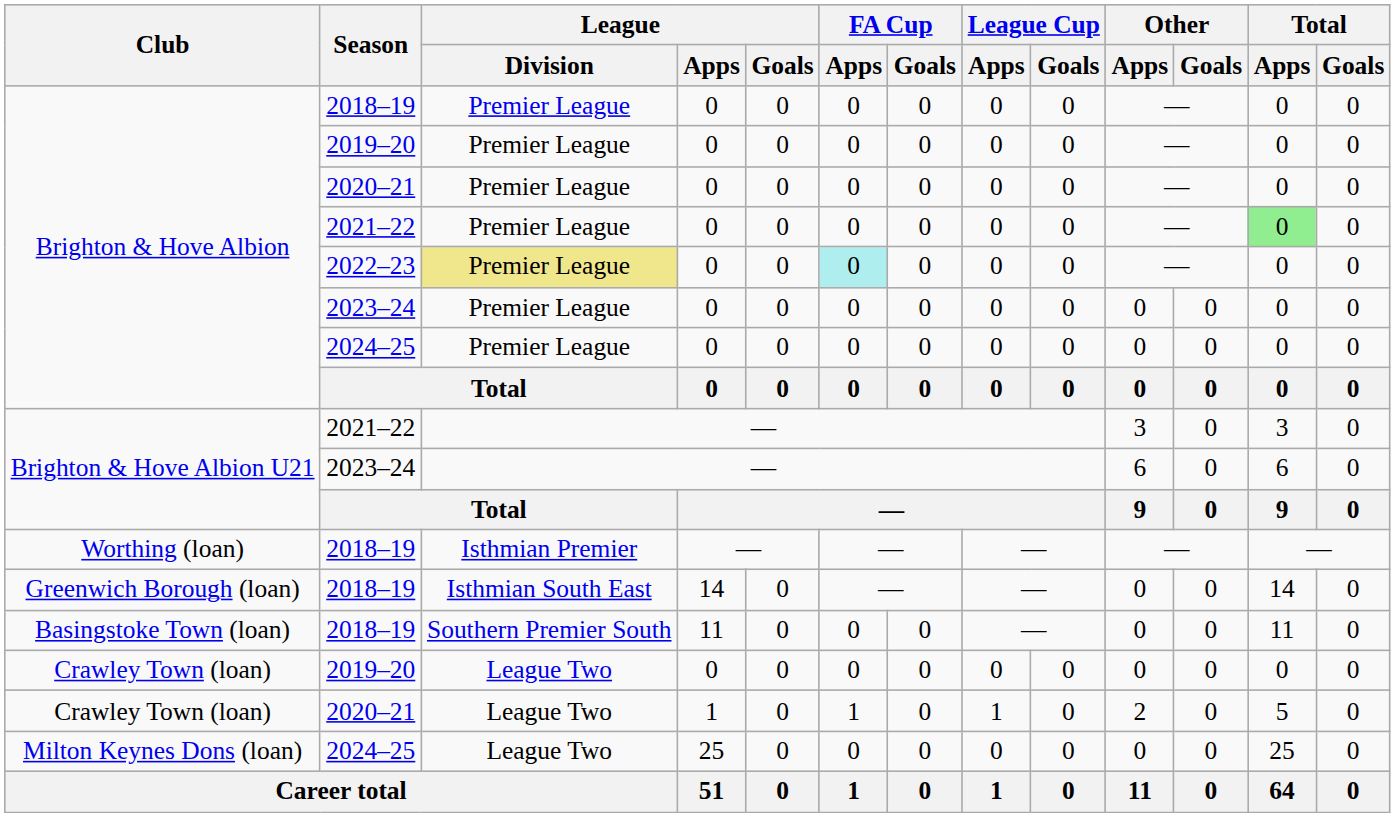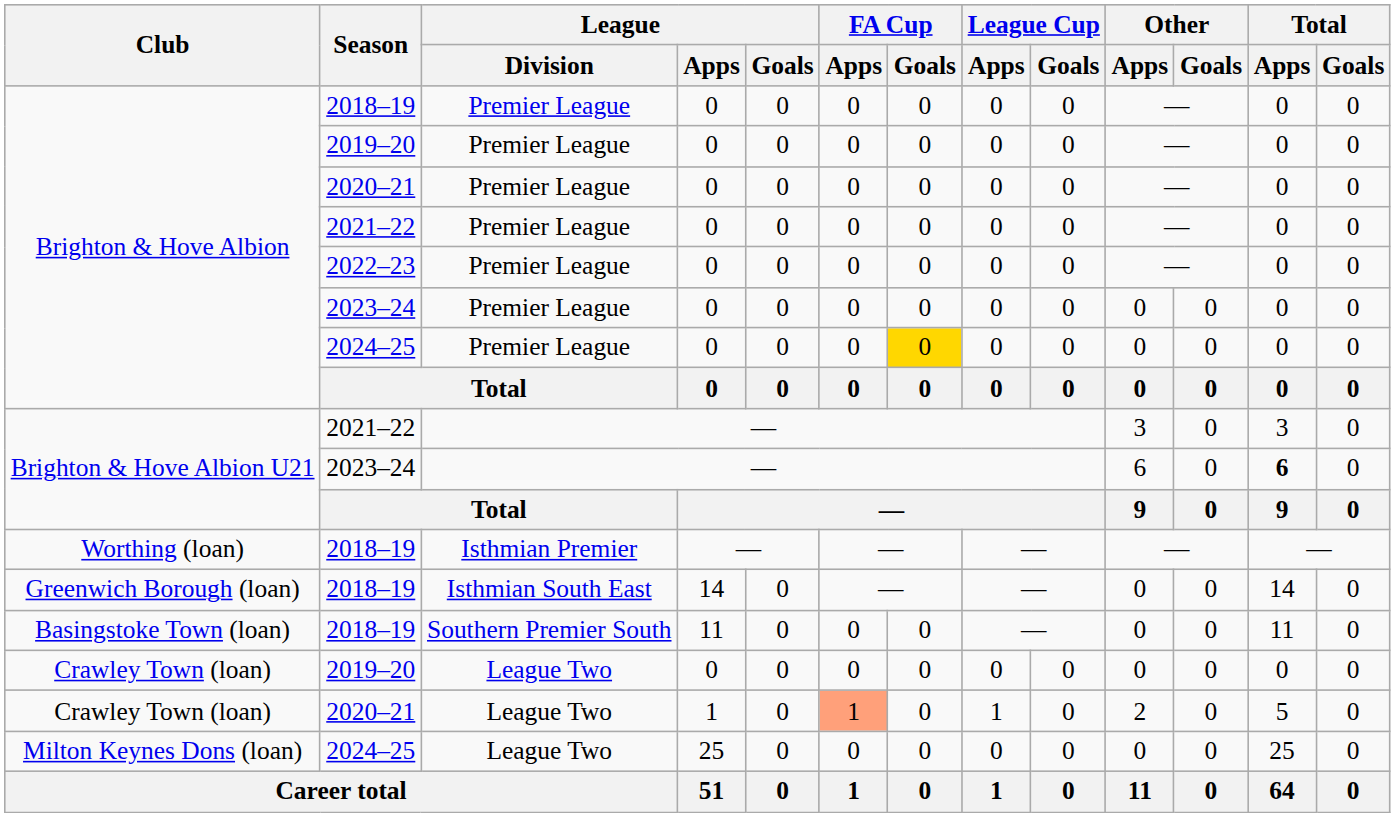(1282, 226) lightgreen background -> (1282, 226) no background
(549, 266) khaki background -> (549, 266) no background
(854, 266) paleturquoise background -> (854, 266) no background
(925, 347) no background -> (925, 347) gold background
(1282, 468) normal -> (1282, 468) bold
(854, 710) no background -> (854, 710) lightsalmon background
